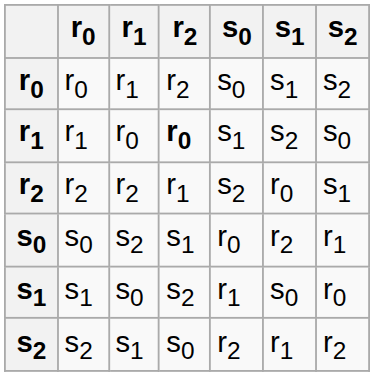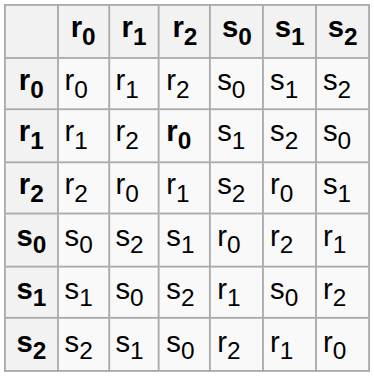(127, 136) r0 -> (127, 136) r2
(127, 188) r2 -> (127, 188) r0
(335, 292) r0 -> (335, 292) r2
(335, 345) r2 -> (335, 345) r0
